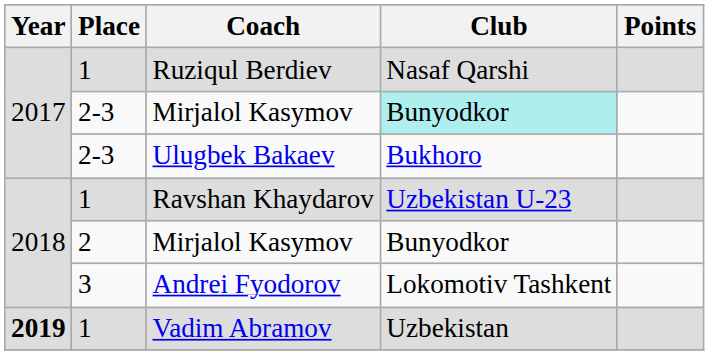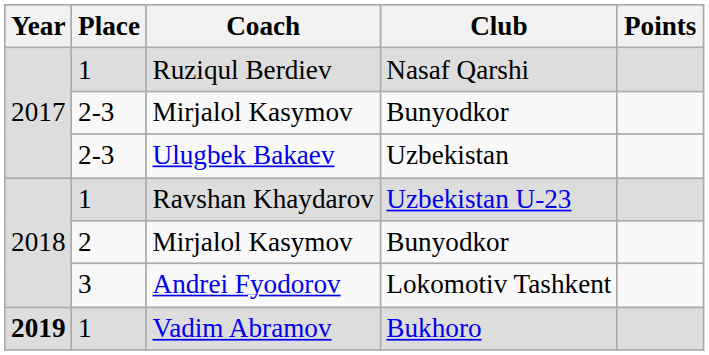(448, 112) paleturquoise background -> (448, 112) no background
(434, 155) Bukhoro -> (448, 155) Uzbekistan
(448, 328) Uzbekistan -> (434, 328) Bukhoro
